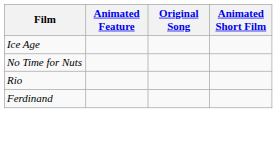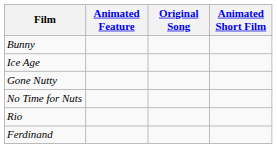+ row: (21, 44)
+ row: (32, 80)
